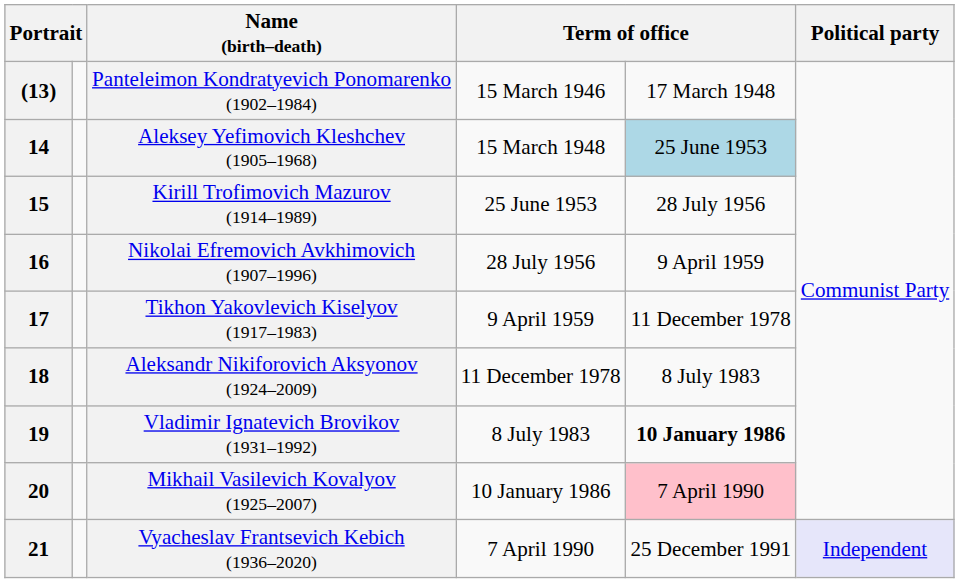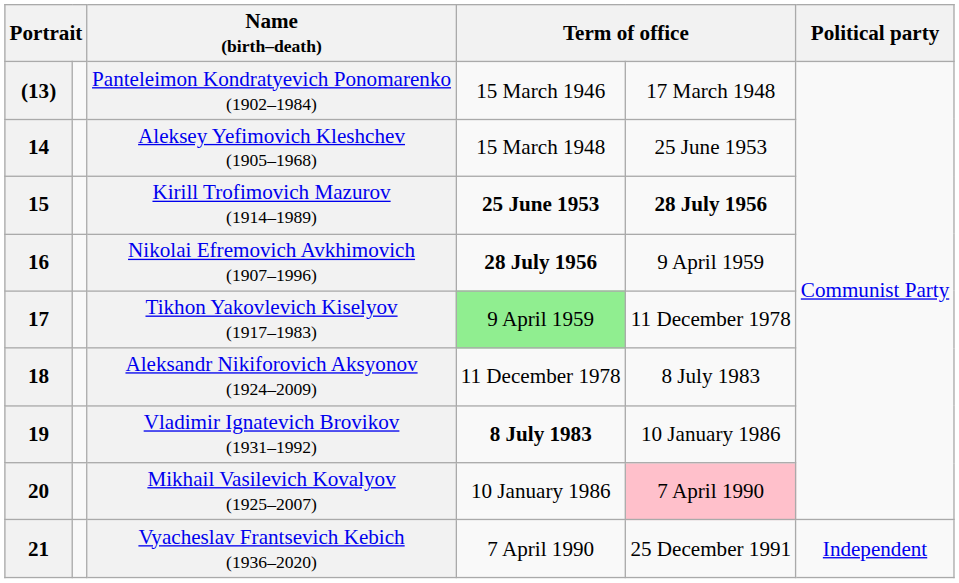(711, 147) lightblue background -> (711, 147) no background
(541, 204) normal -> (541, 204) bold
(711, 204) normal -> (711, 204) bold
(541, 262) normal -> (541, 262) bold
(541, 319) no background -> (541, 319) lightgreen background
(541, 433) normal -> (541, 433) bold
(711, 433) bold -> (711, 433) normal
(875, 548) lavender background -> (875, 548) no background
